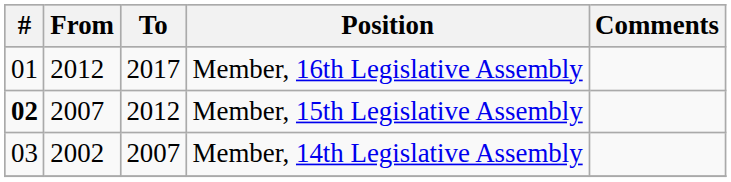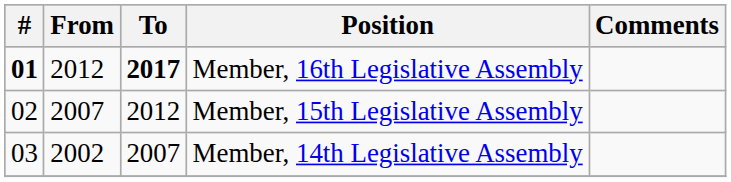(24, 68) normal -> (24, 68) bold
(153, 68) normal -> (153, 68) bold
(24, 111) bold -> (24, 111) normal
